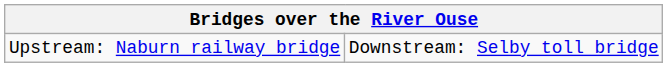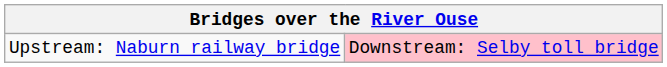(504, 48) no background -> (504, 48) pink background
